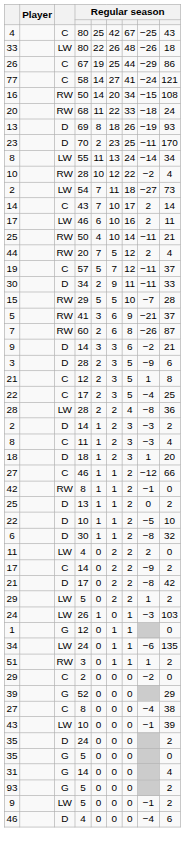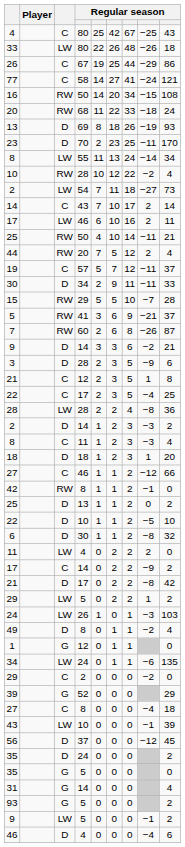+ row: (12, 630)
- row: (12, 661)
(170, 709) 38 -> (170, 709) 18
+ row: (12, 740)
